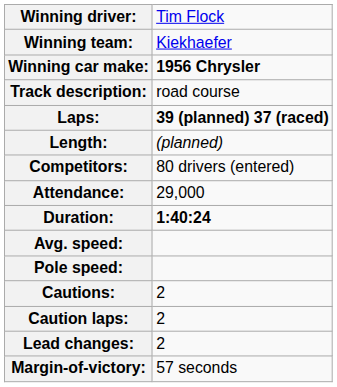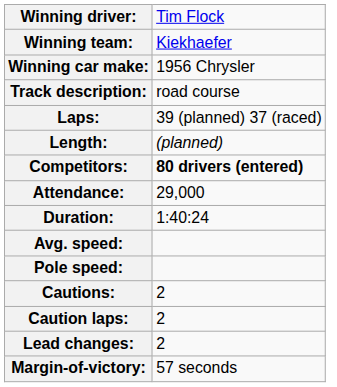(208, 67) bold -> (205, 67) normal
(242, 117) bold -> (239, 117) normal
(225, 167) normal -> (230, 167) bold
(183, 218) bold -> (183, 218) normal
